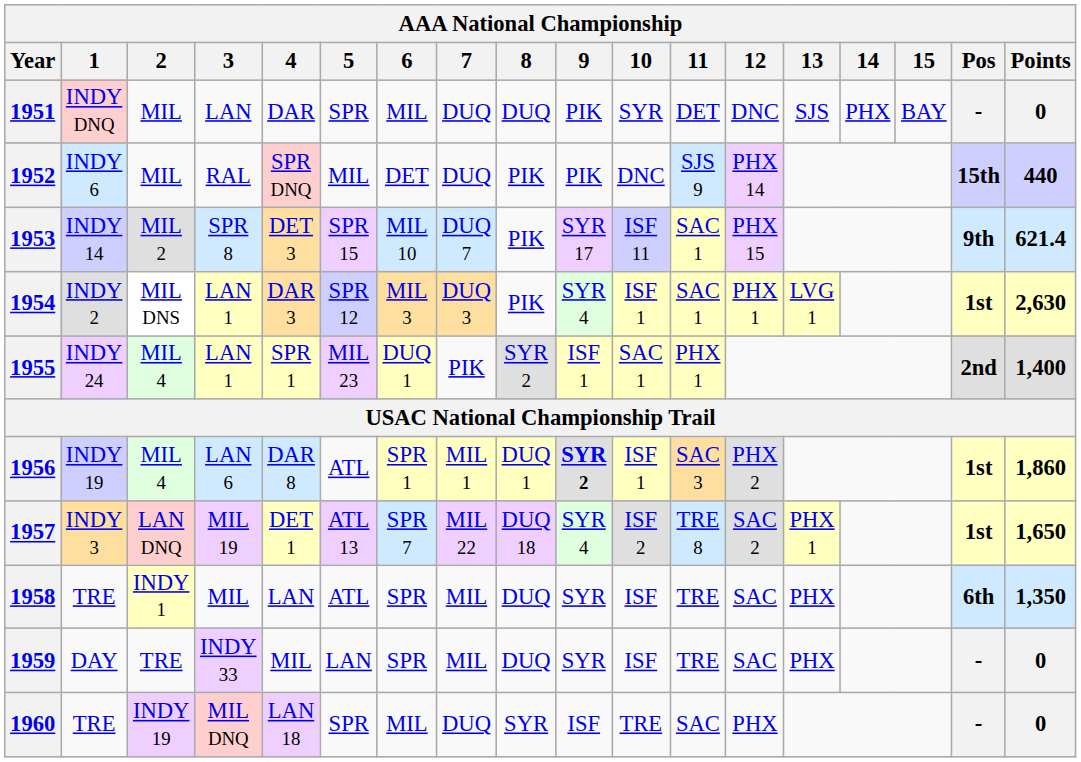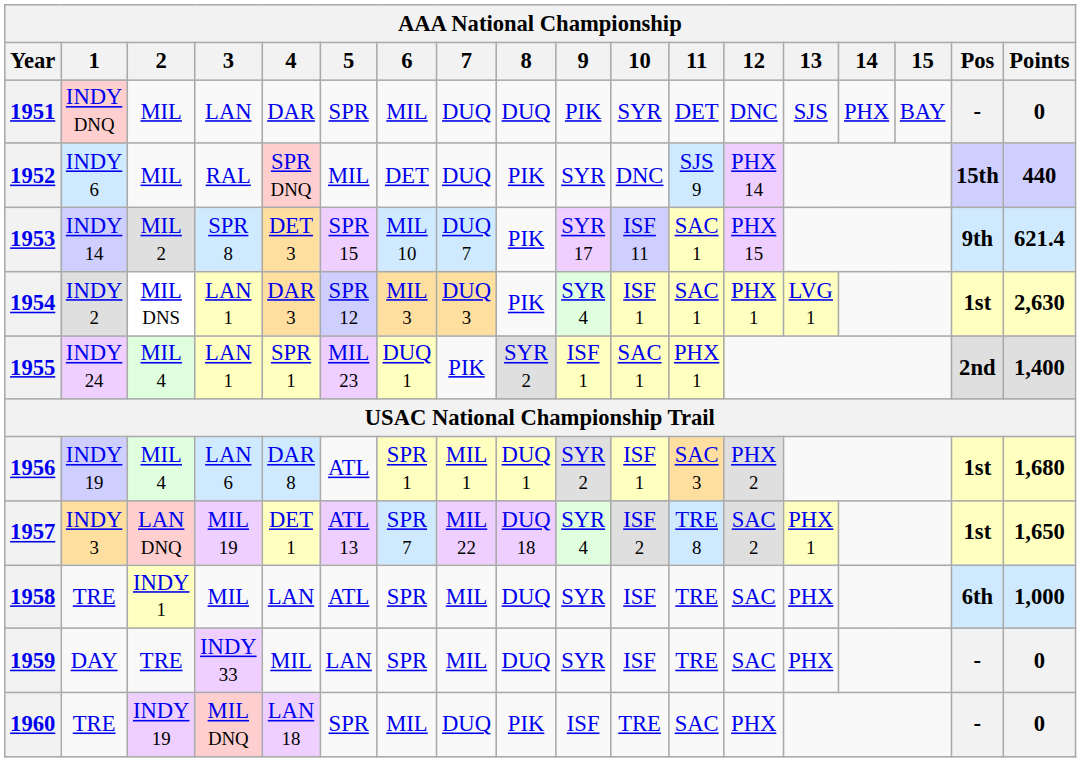(584, 175) PIK -> (583, 175) SYR
(584, 468) bold -> (583, 468) normal
(1041, 468) 1,860 -> (1039, 468) 1,680
(1041, 596) 1,350 -> (1039, 596) 1,000
(526, 724) SYR -> (526, 724) PIK
